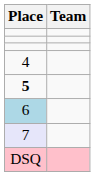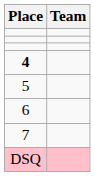(25, 62) normal -> (25, 62) bold
(25, 86) bold -> (25, 86) normal
(25, 110) lightblue background -> (25, 110) no background
(25, 135) lavender background -> (25, 135) no background
